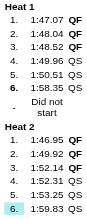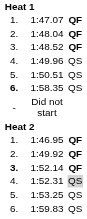(14, 167) normal -> (14, 167) bold
(75, 181) no background -> (75, 181) lightgrey background
(14, 208) paleturquoise background -> (14, 208) no background
